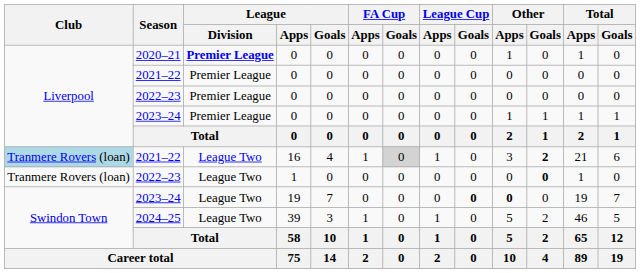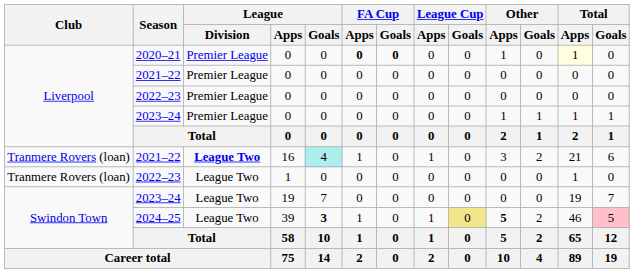(230, 55) bold -> (227, 55) normal
(365, 55) normal -> (360, 55) bold
(401, 55) normal -> (395, 55) bold
(581, 55) no background -> (575, 55) lightyellow background
(69, 156) lightblue background -> (69, 156) no background
(230, 156) normal -> (227, 156) bold
(330, 156) no background -> (324, 156) paleturquoise background
(401, 156) lightgrey background -> (395, 156) no background
(545, 156) bold -> (539, 156) normal
(545, 177) bold -> (539, 177) normal
(473, 197) bold -> (468, 197) normal
(509, 197) bold -> (504, 197) normal
(330, 217) normal -> (324, 217) bold
(473, 217) no background -> (468, 217) khaki background
(509, 217) normal -> (504, 217) bold
(617, 217) no background -> (611, 217) pink background
